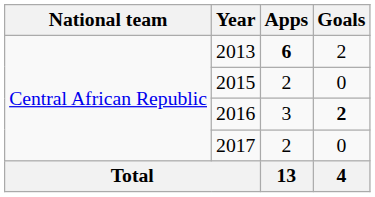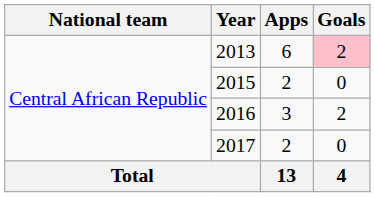(286, 51) bold -> (286, 51) normal
(341, 51) no background -> (341, 51) pink background
(341, 113) bold -> (341, 113) normal
